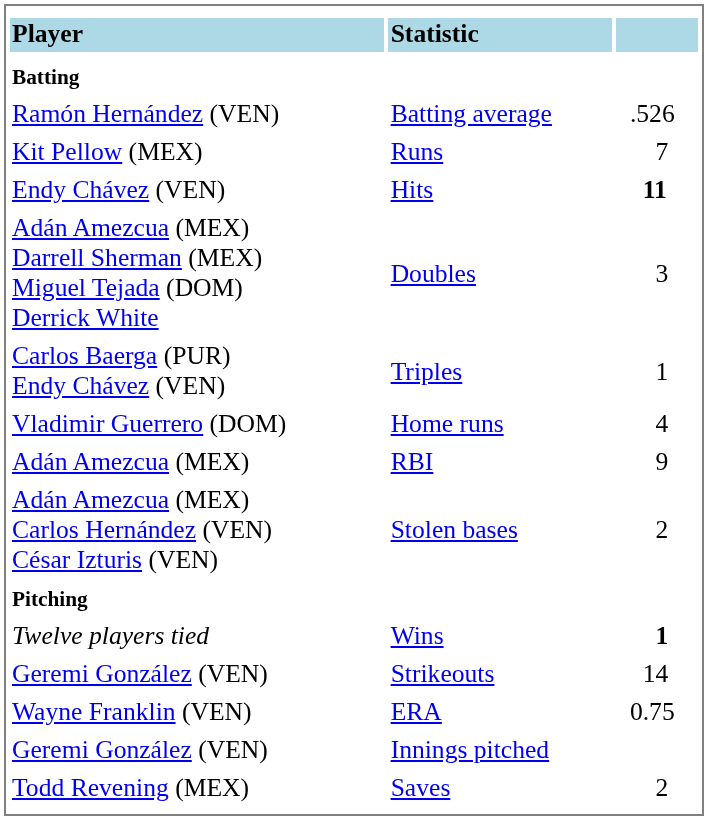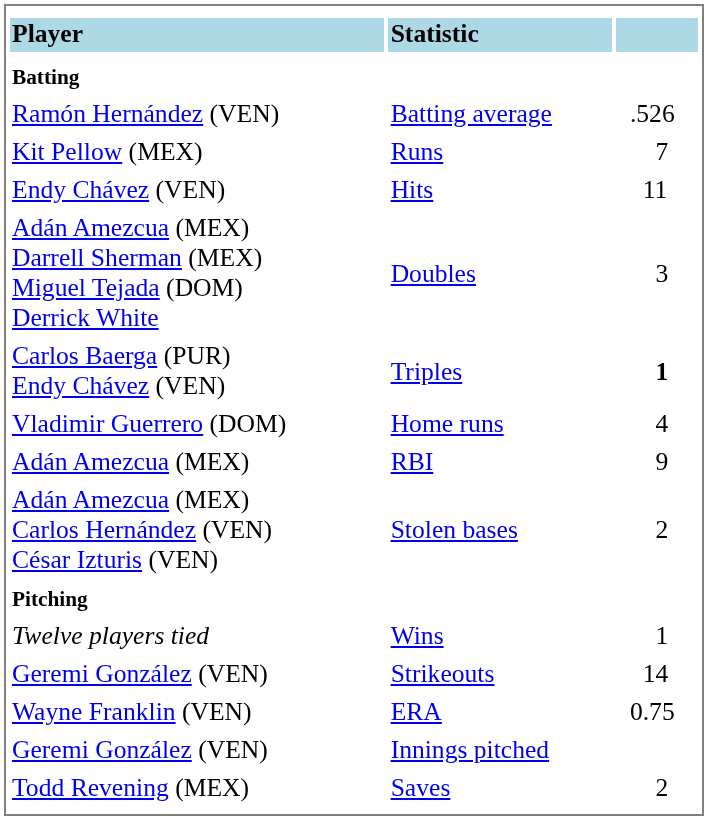(642, 190) bold -> (642, 190) normal
(643, 371) normal -> (643, 371) bold
(643, 636) bold -> (643, 636) normal
